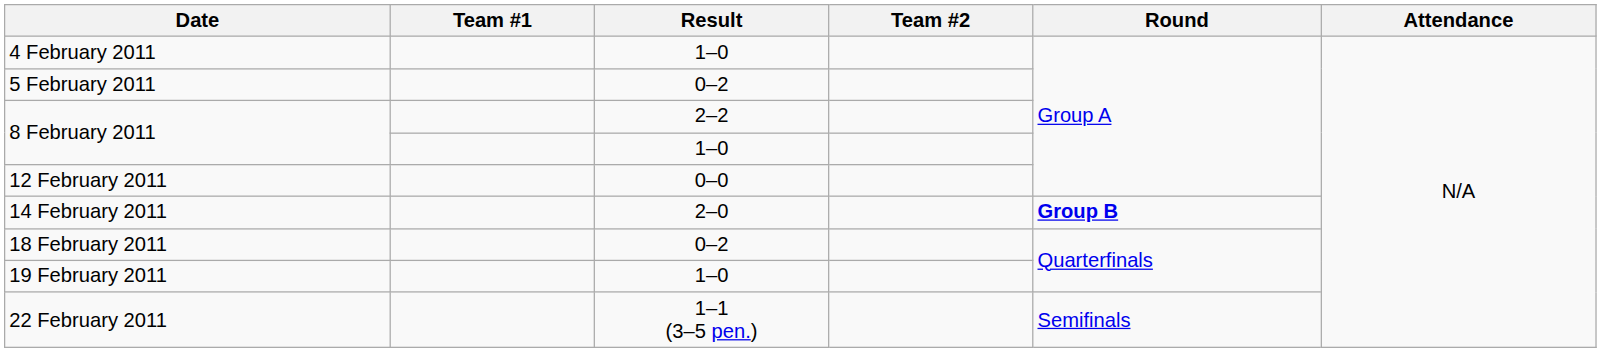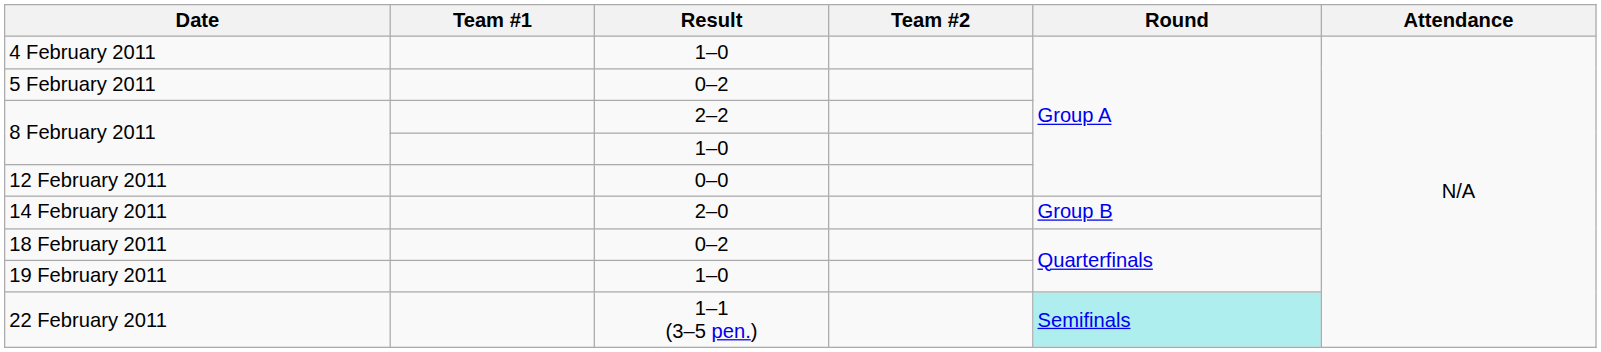(1078, 212) bold -> (1075, 212) normal
(1084, 319) no background -> (1084, 319) paleturquoise background
